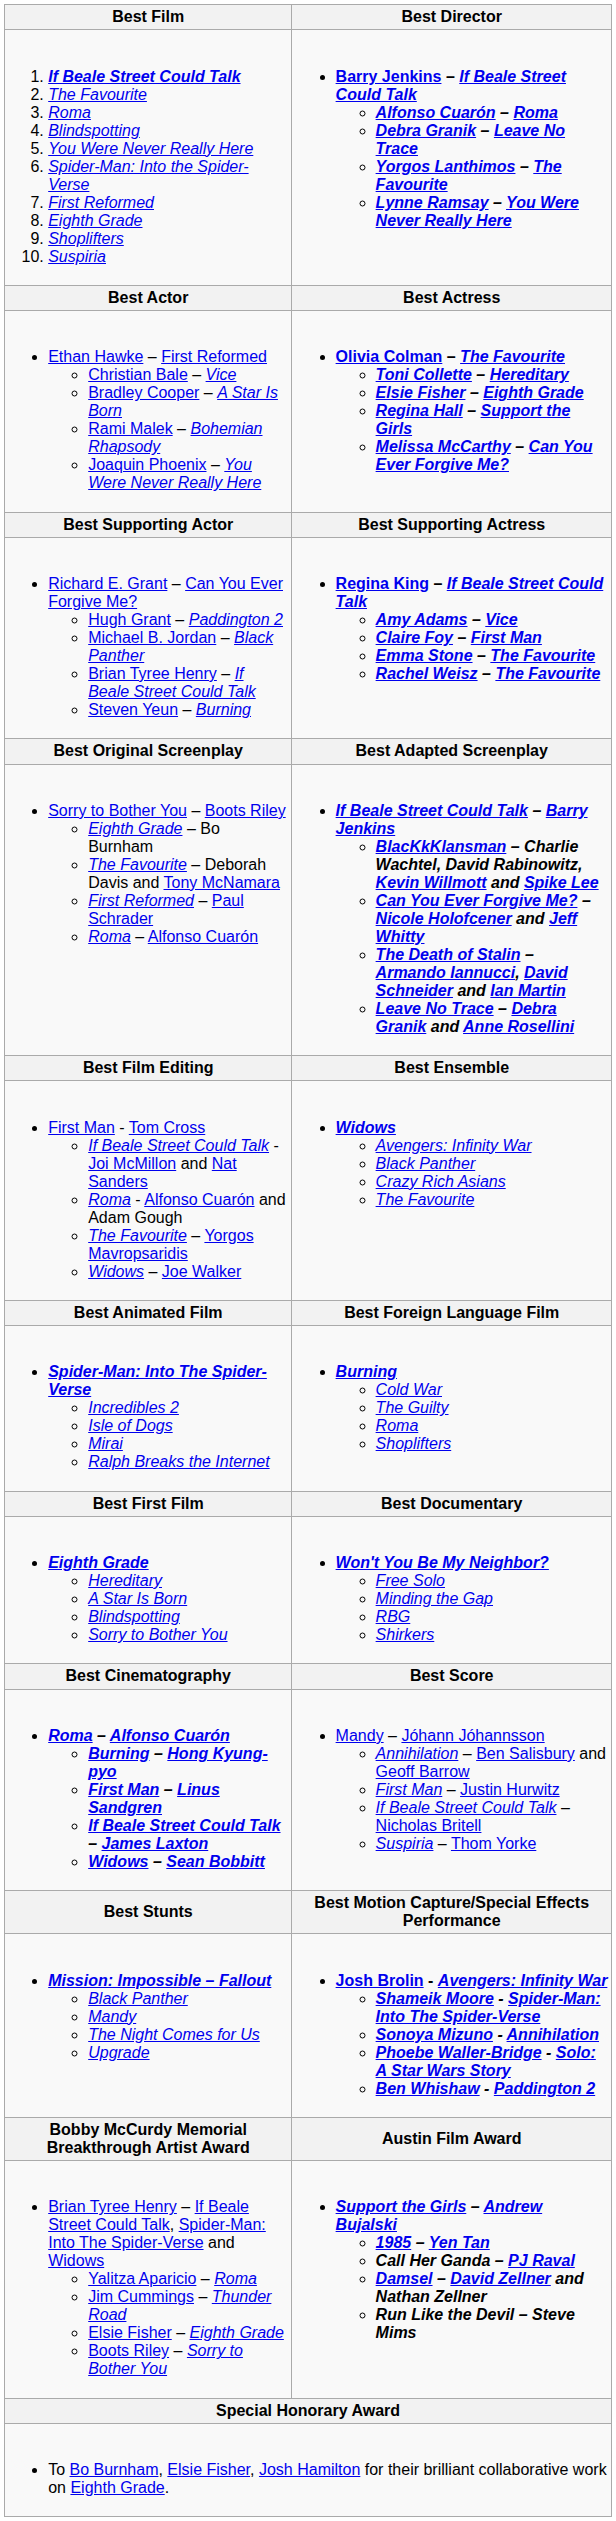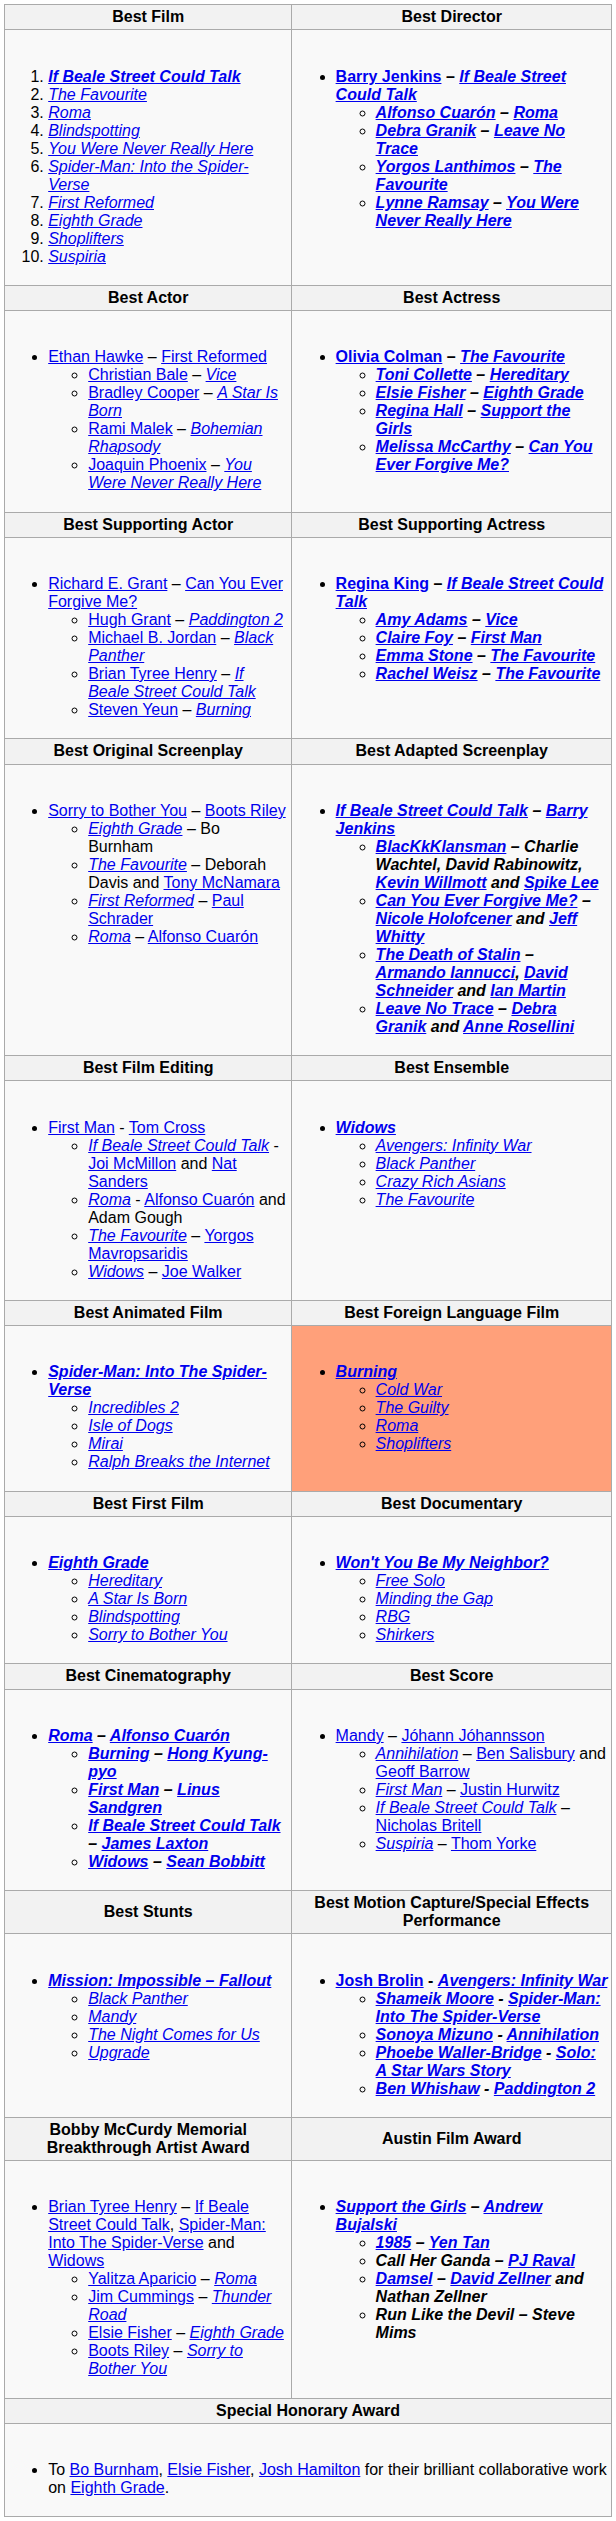(452, 1408) no background -> (452, 1408) lightsalmon background
